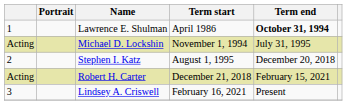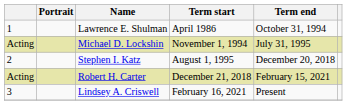(292, 28) bold -> (291, 28) normal
